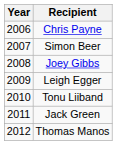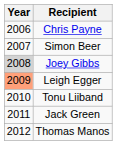(19, 64) no background -> (19, 64) lightgrey background
(19, 81) no background -> (19, 81) lightsalmon background
